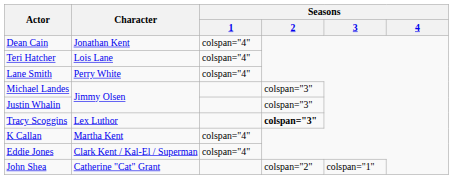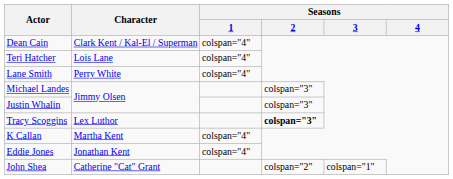(102, 43) Jonathan Kent -> (136, 43) Clark Kent / Kal-El / Superman
(136, 151) Clark Kent / Kal-El / Superman -> (102, 151) Jonathan Kent
